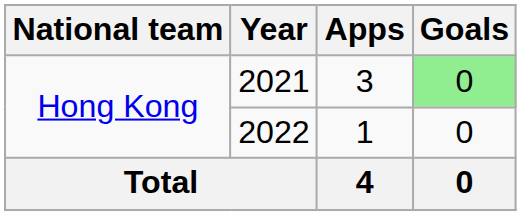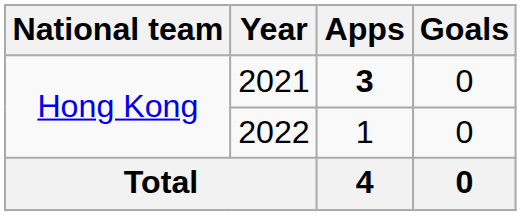(365, 81) normal -> (365, 81) bold
(464, 81) lightgreen background -> (464, 81) no background
